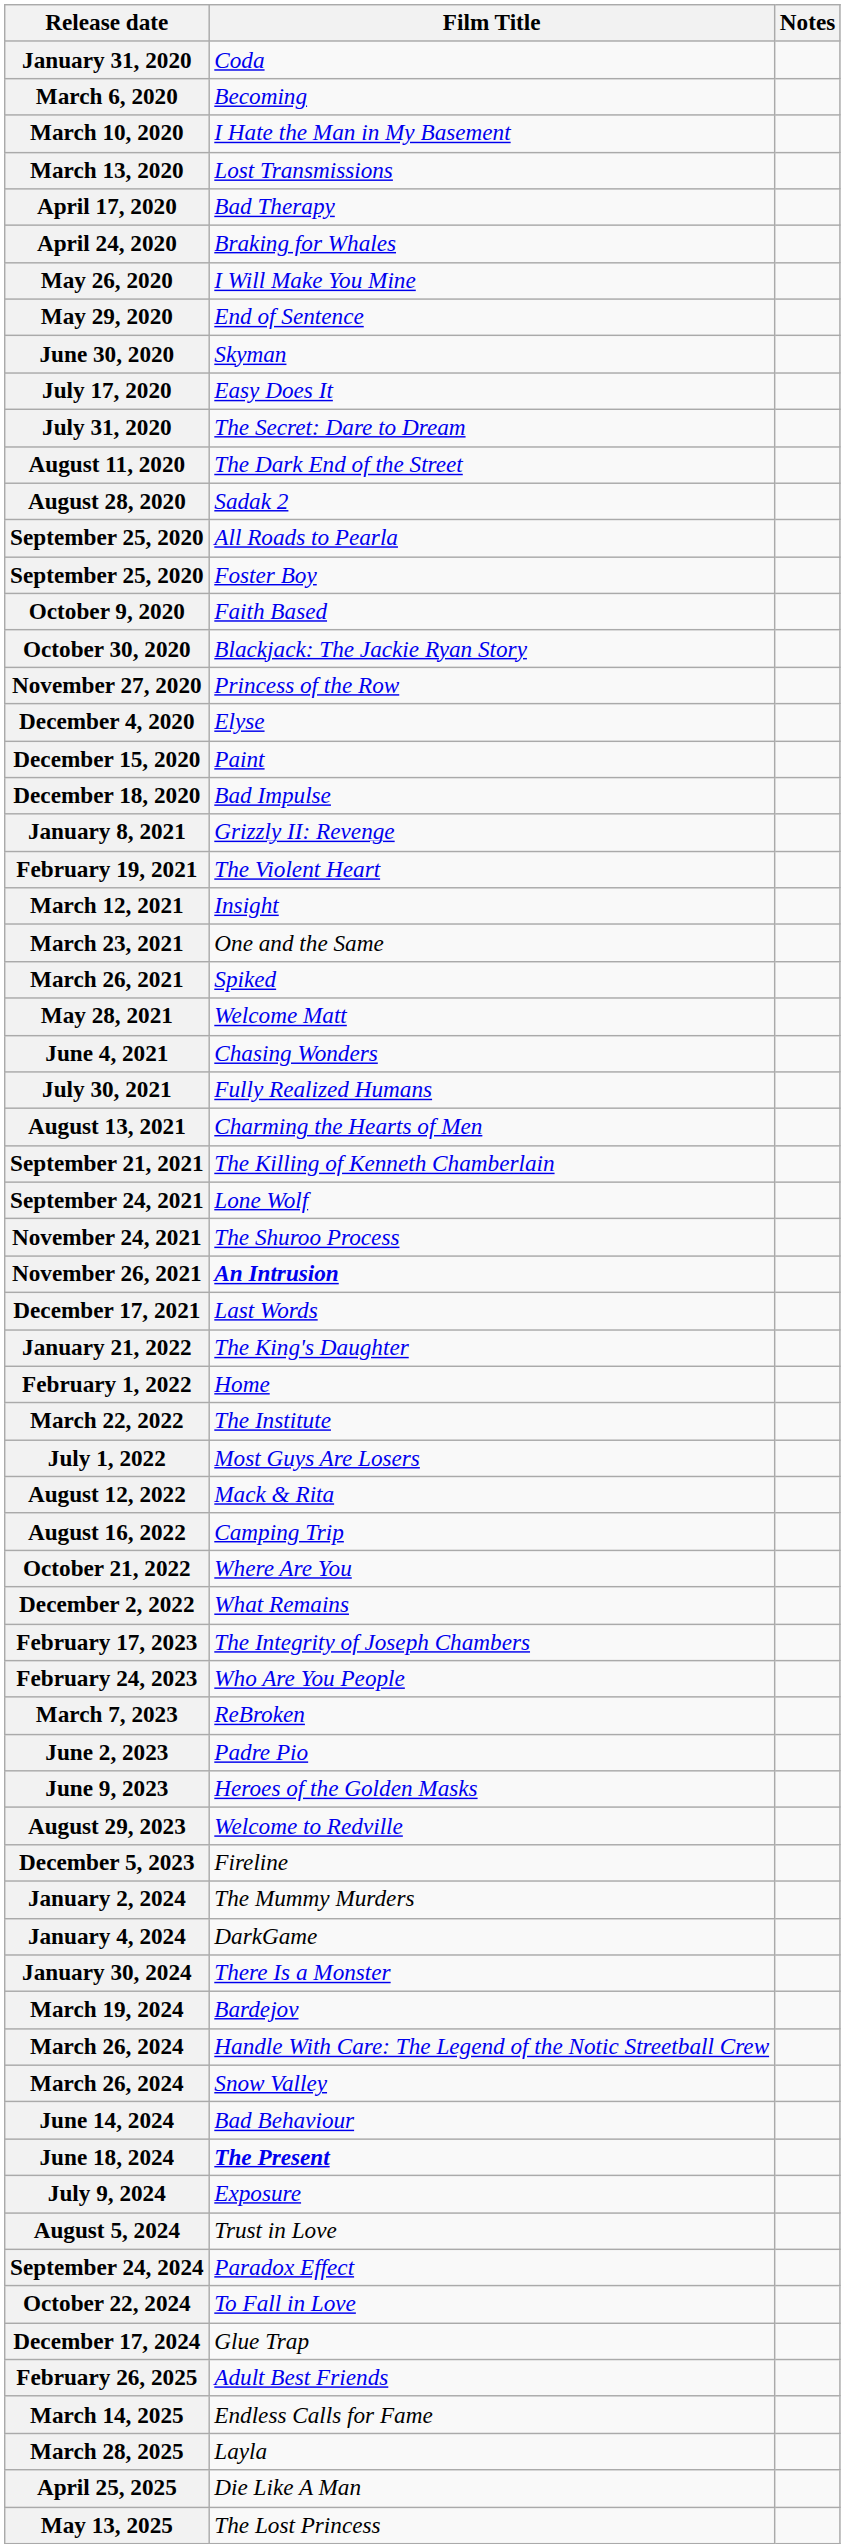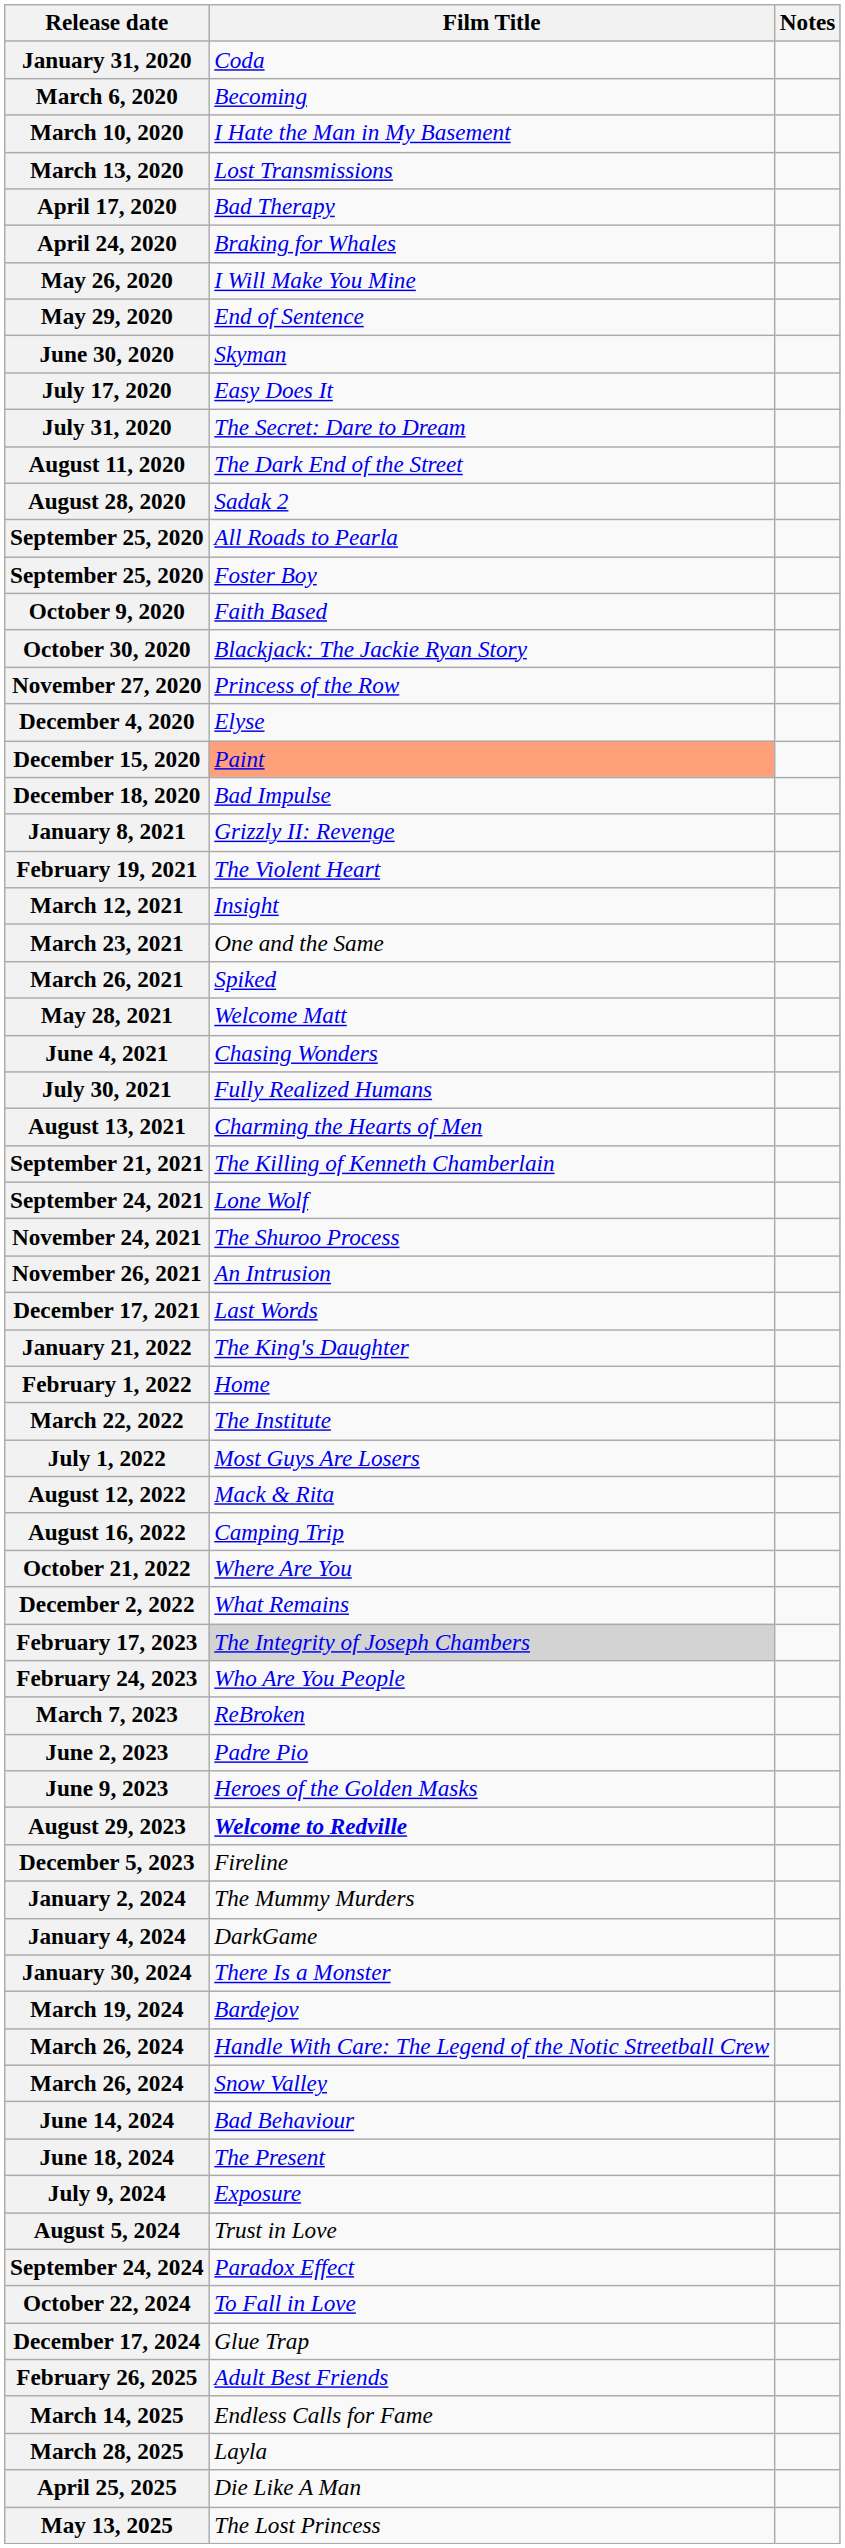(239, 758) no background -> (239, 758) lightsalmon background
(277, 1273) bold -> (273, 1273) normal
(372, 1641) no background -> (372, 1641) lightgrey background
(309, 1825) normal -> (311, 1825) bold
(272, 2156) bold -> (270, 2156) normal
